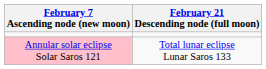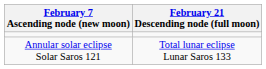(68, 50) pink background -> (68, 50) no background
